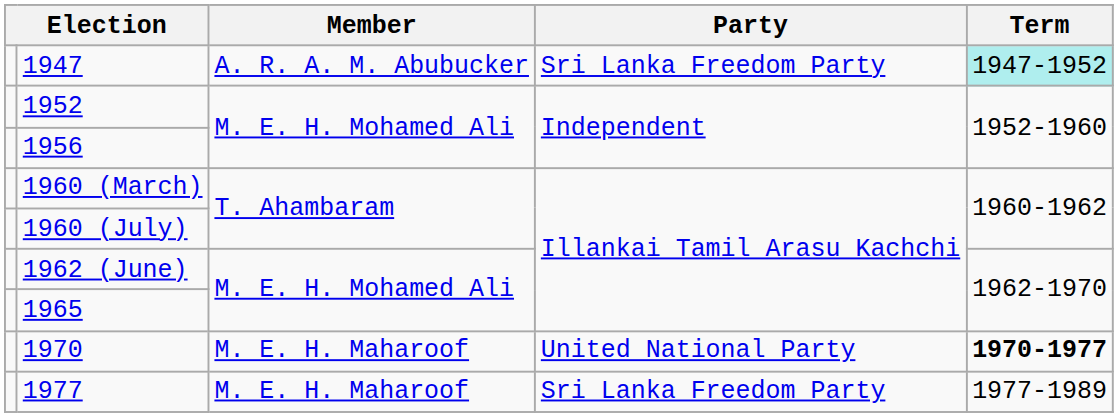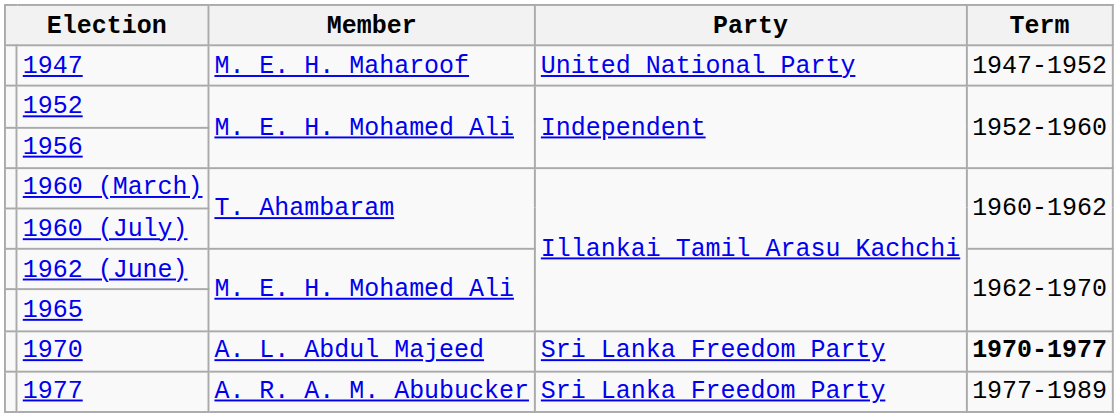(372, 66) A. R. A. M. Abubucker -> (342, 66) M. E. H. Maharoof
(713, 66) Sri Lanka Freedom Party -> (698, 66) United National Party
(1040, 66) paleturquoise background -> (1040, 66) no background
(342, 351) M. E. H. Maharoof -> (349, 351) A. L. Abdul Majeed
(698, 351) United National Party -> (713, 351) Sri Lanka Freedom Party
(342, 391) M. E. H. Maharoof -> (372, 391) A. R. A. M. Abubucker
